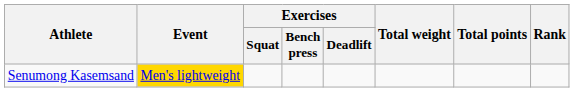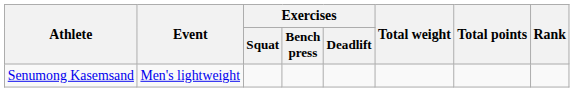(190, 76) gold background -> (190, 76) no background
